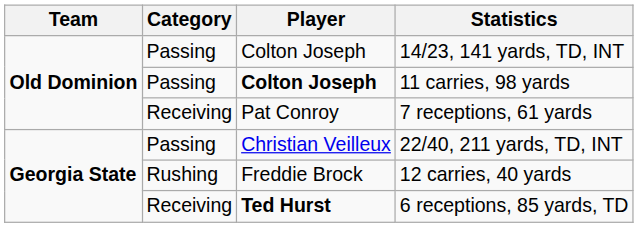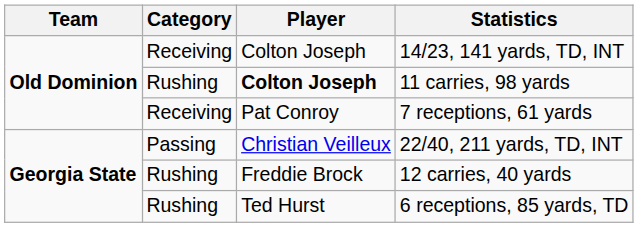(181, 51) Passing -> (189, 51) Receiving
(181, 82) Passing -> (182, 82) Rushing
(189, 206) Receiving -> (182, 206) Rushing
(286, 206) bold -> (283, 206) normal
